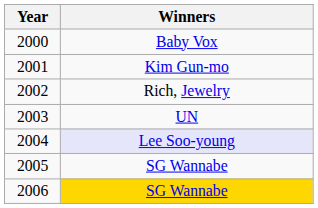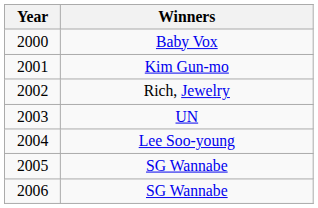(187, 141) lavender background -> (187, 141) no background
(187, 191) gold background -> (187, 191) no background
